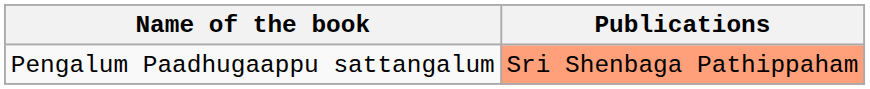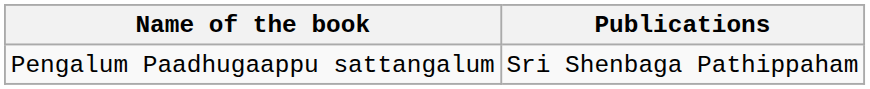(682, 65) lightsalmon background -> (682, 65) no background
